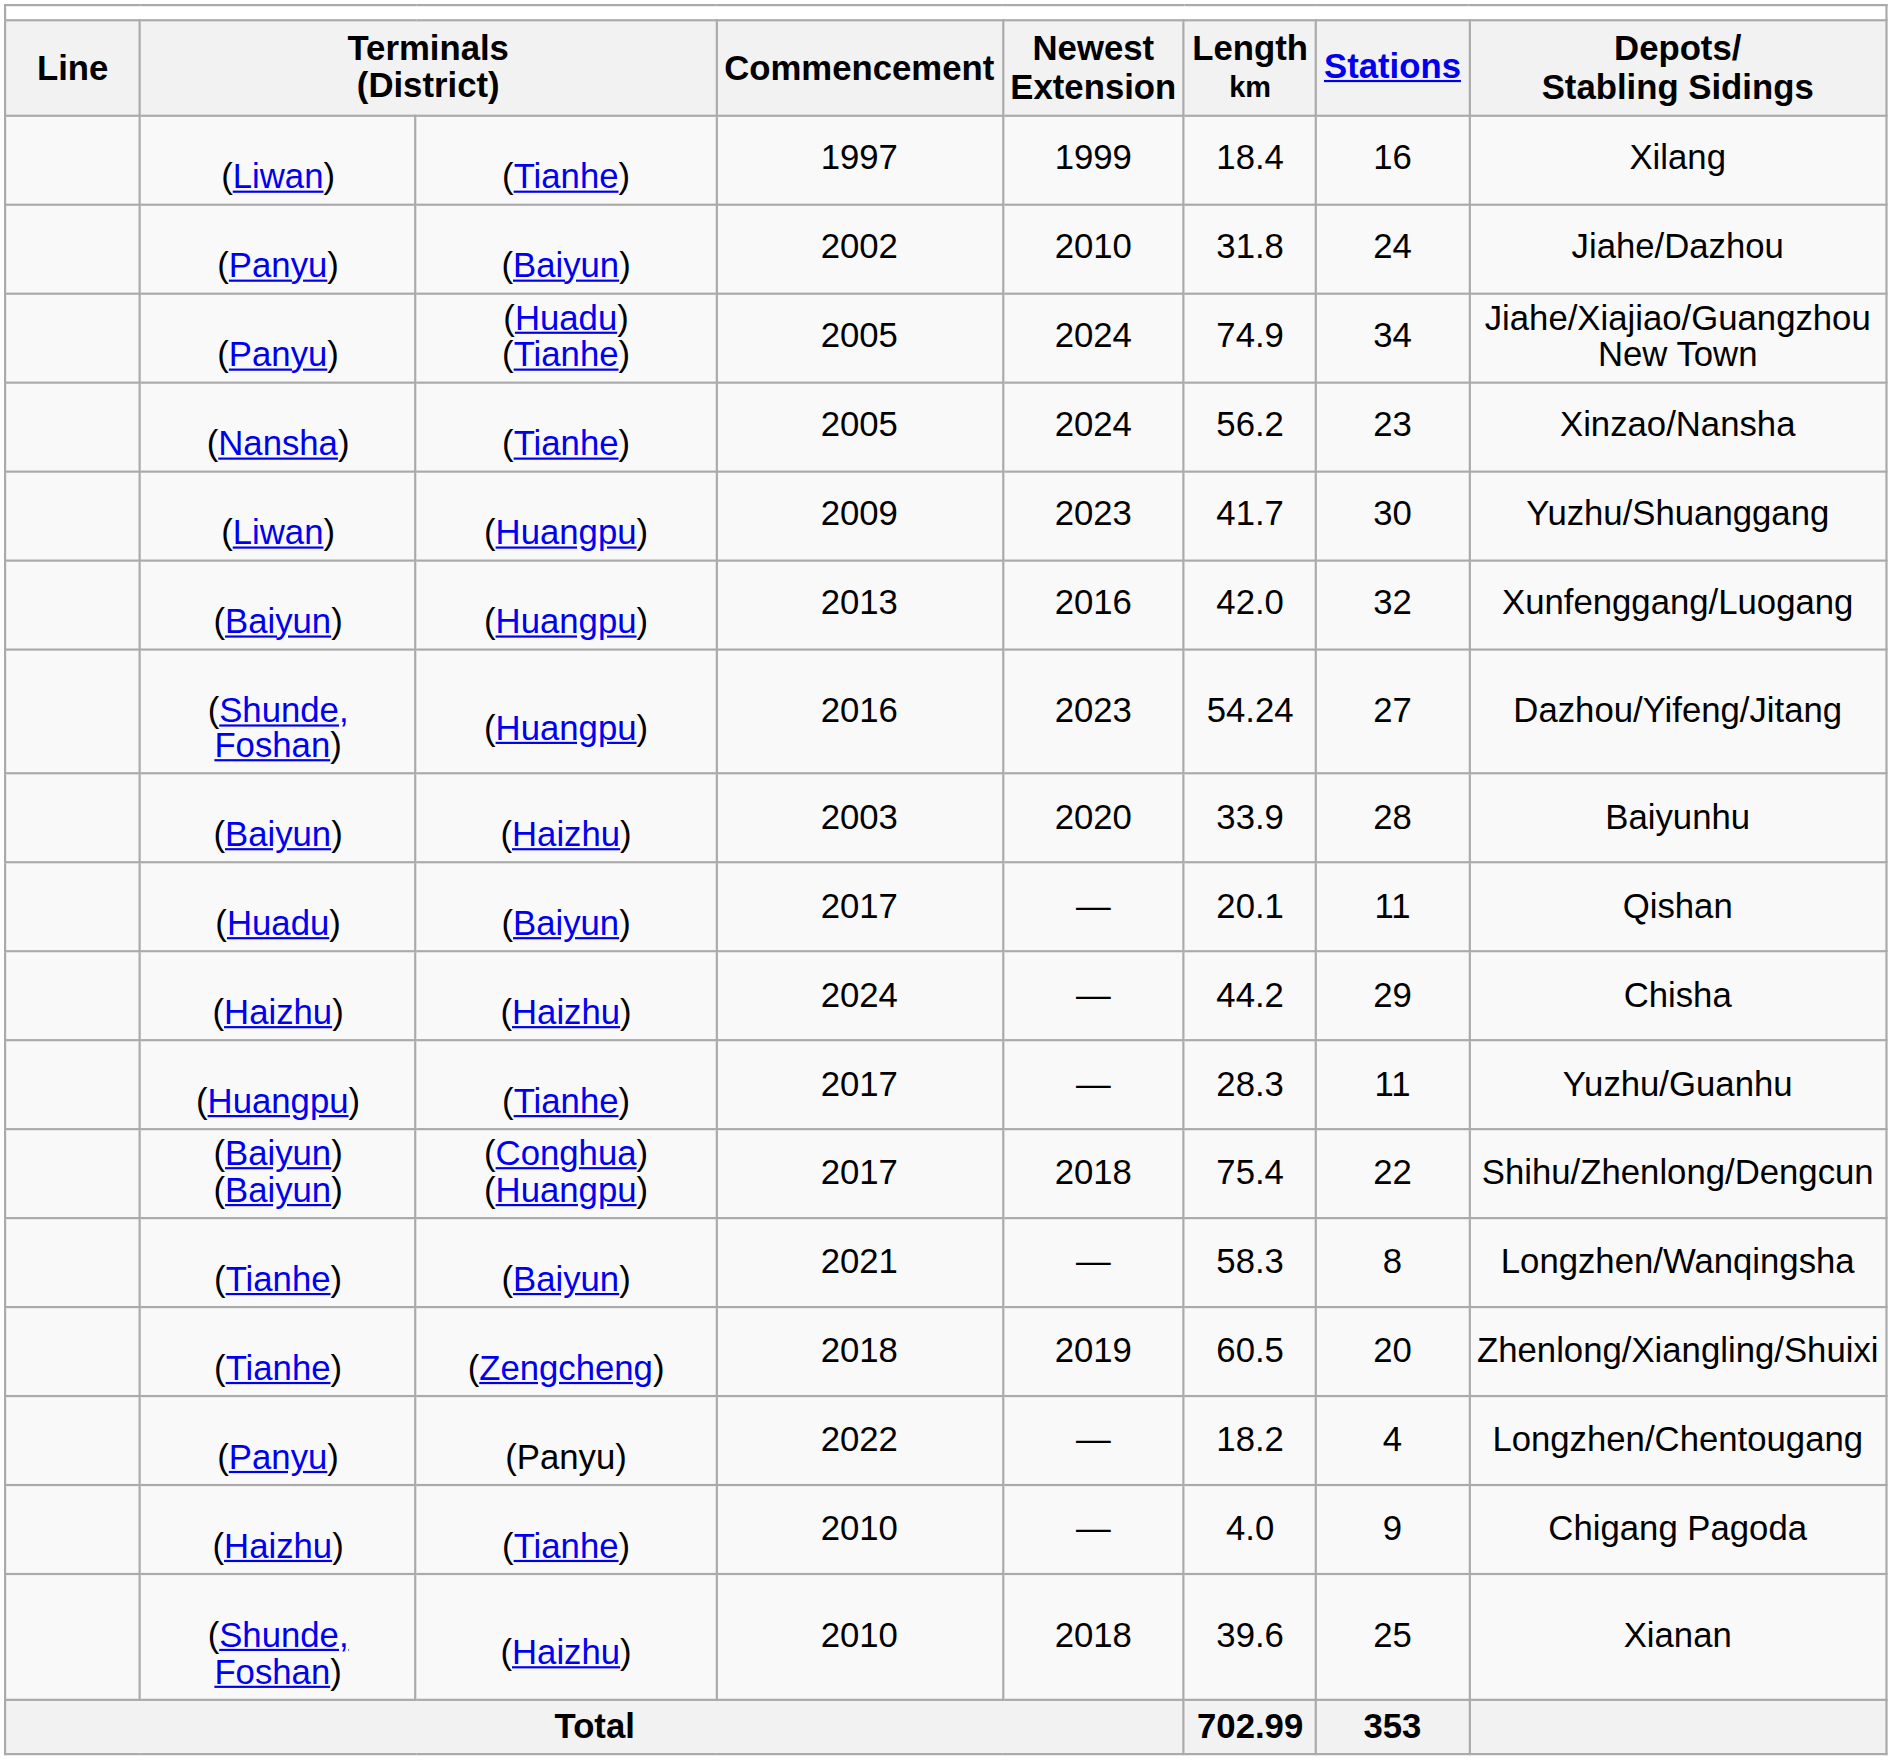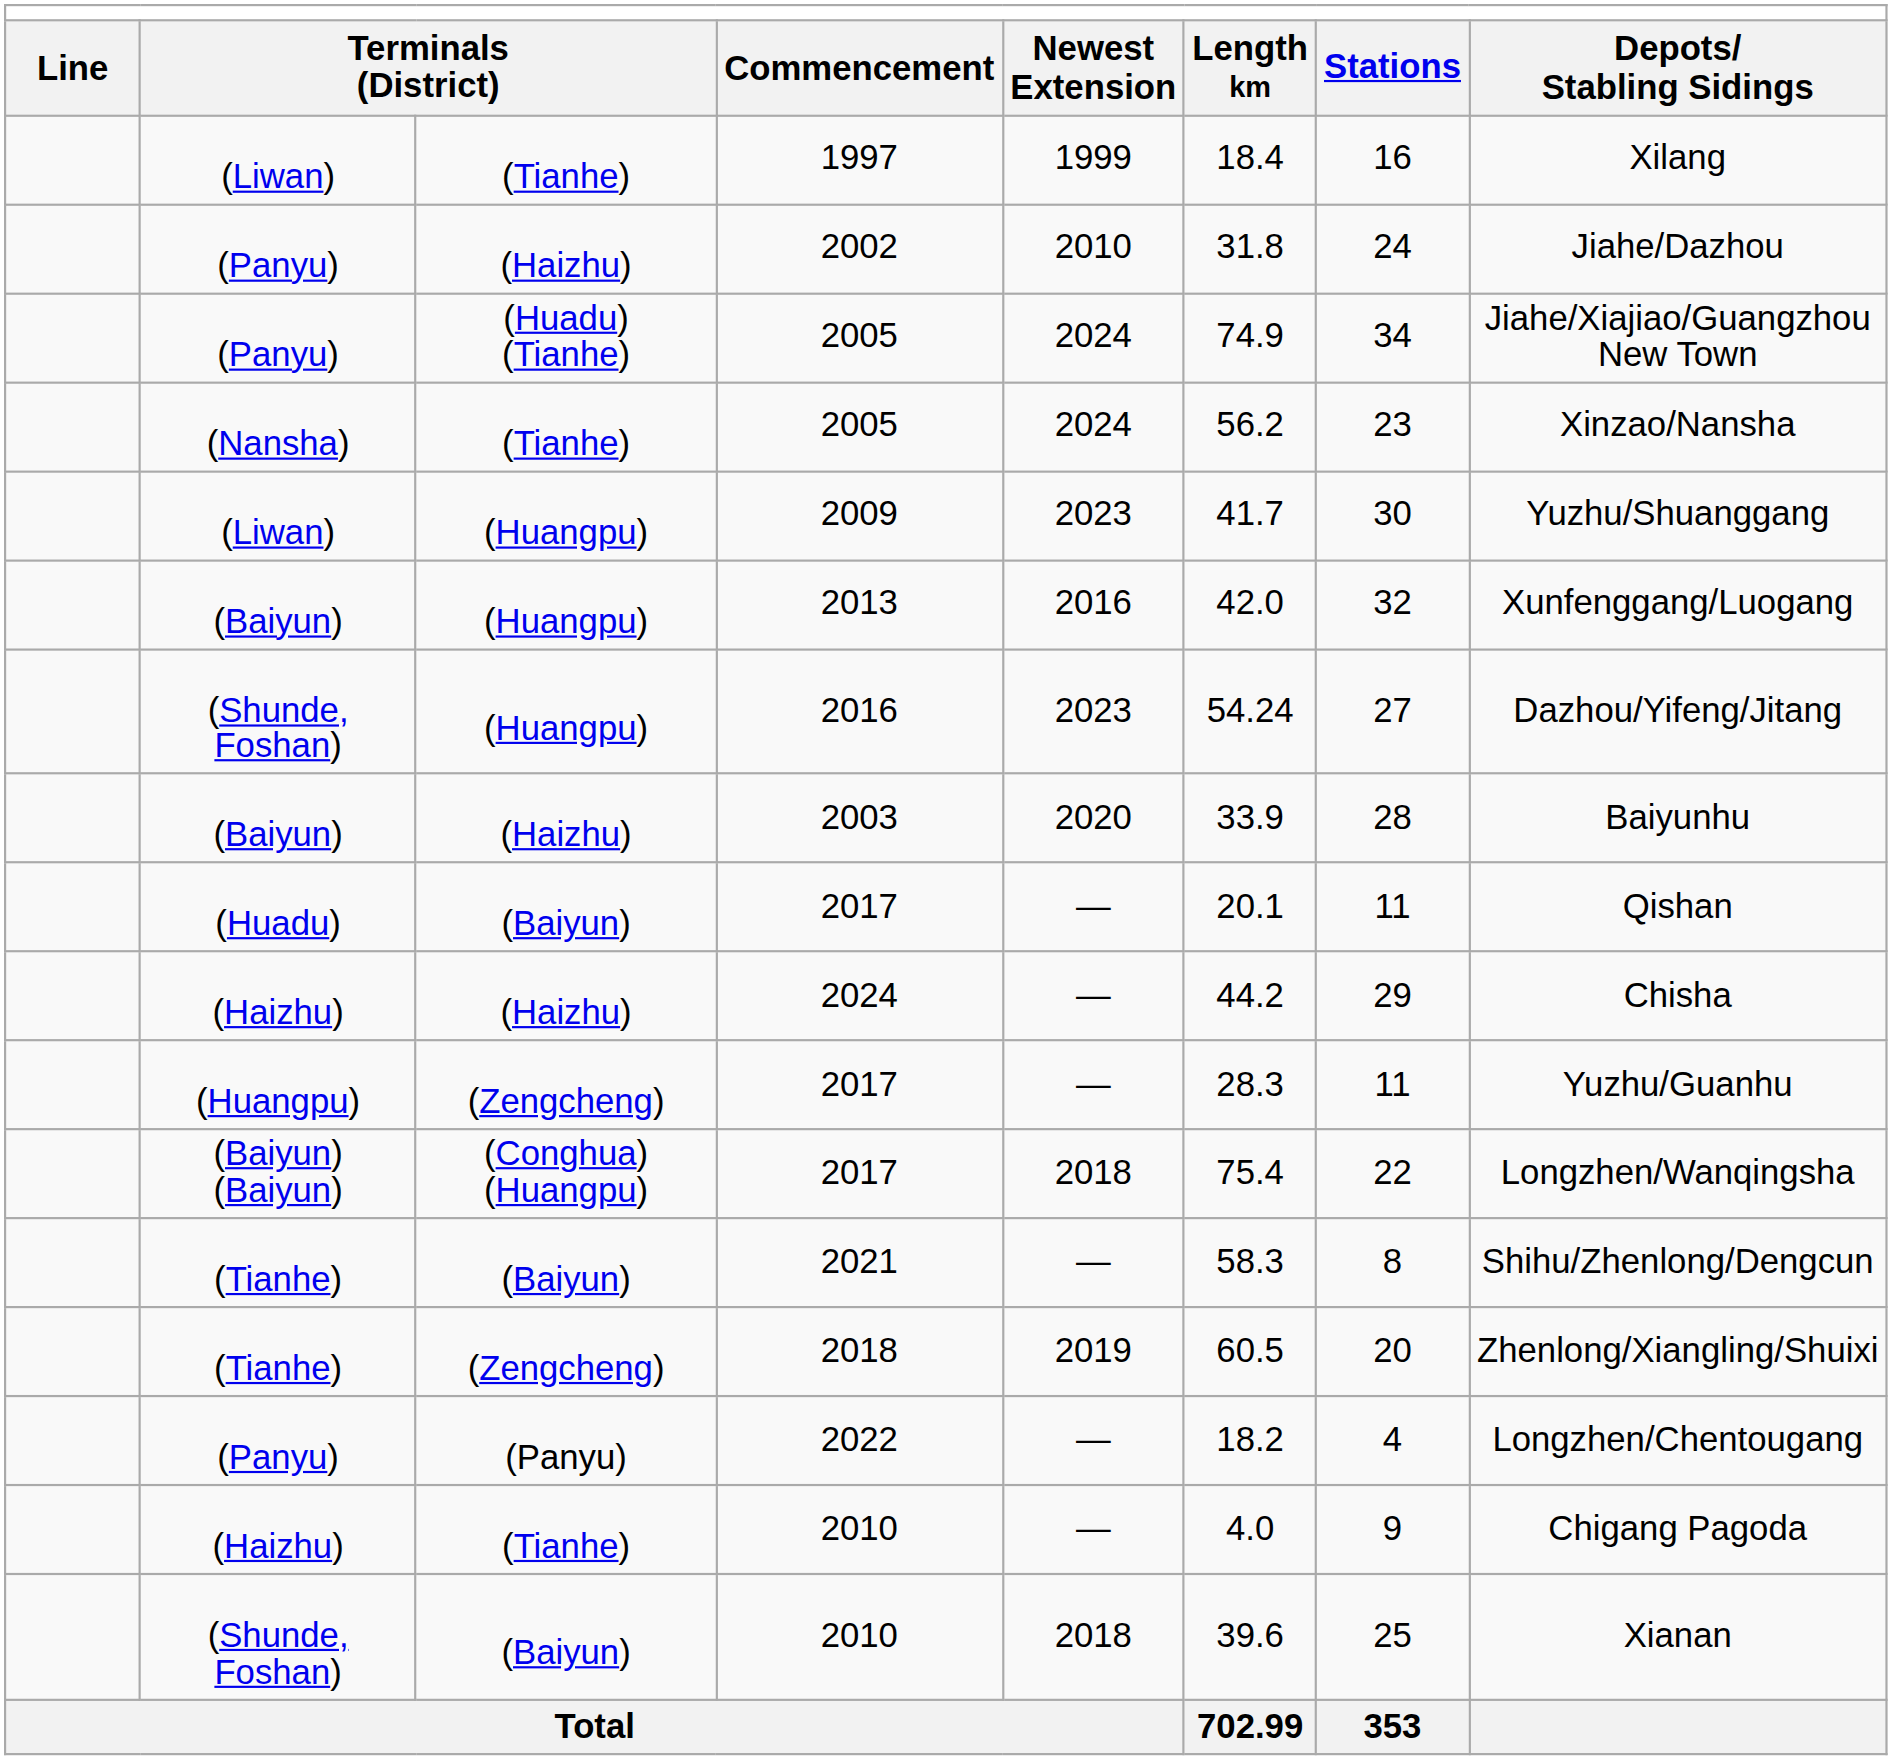(566, 265) (Baiyun) -> (566, 265) (Haizhu)
(566, 1101) (Tianhe) -> (566, 1101) (Zengcheng)
(1678, 1172) Shihu/Zhenlong/Dengcun -> (1678, 1172) Longzhen/Wanqingsha
(1678, 1261) Longzhen/Wanqingsha -> (1678, 1261) Shihu/Zhenlong/Dengcun
(566, 1653) (Haizhu) -> (566, 1653) (Baiyun)
